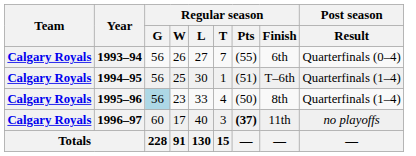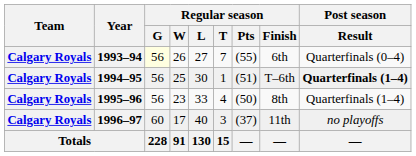(157, 57) no background -> (157, 57) lightyellow background
(352, 78) normal -> (355, 78) bold
(157, 99) lightblue background -> (157, 99) no background
(246, 120) bold -> (246, 120) normal
